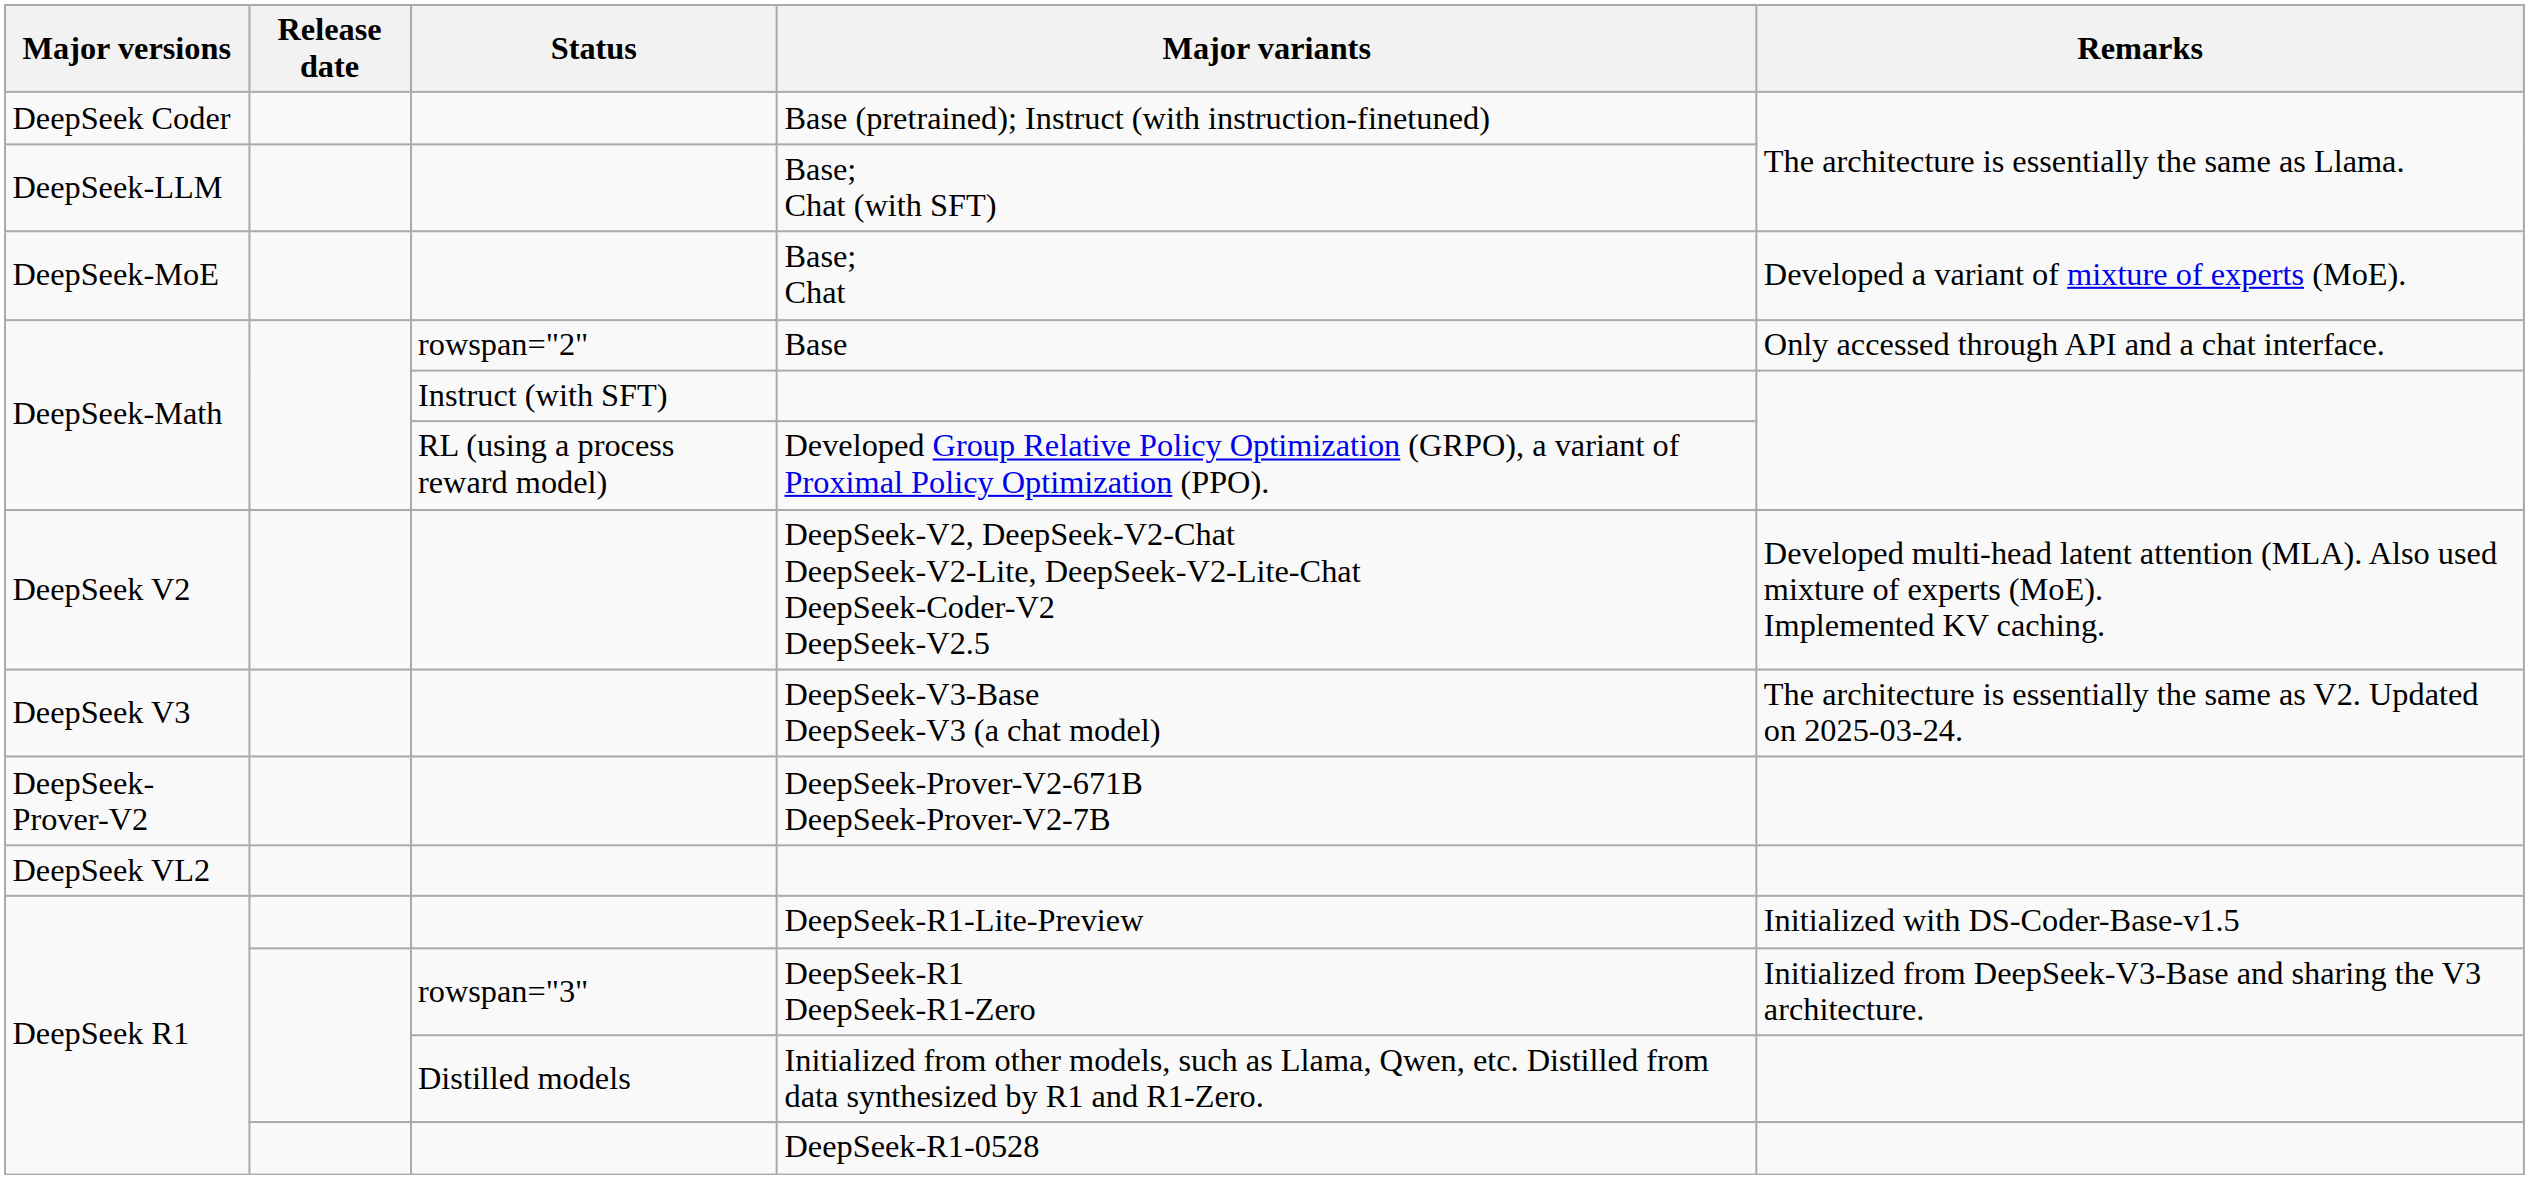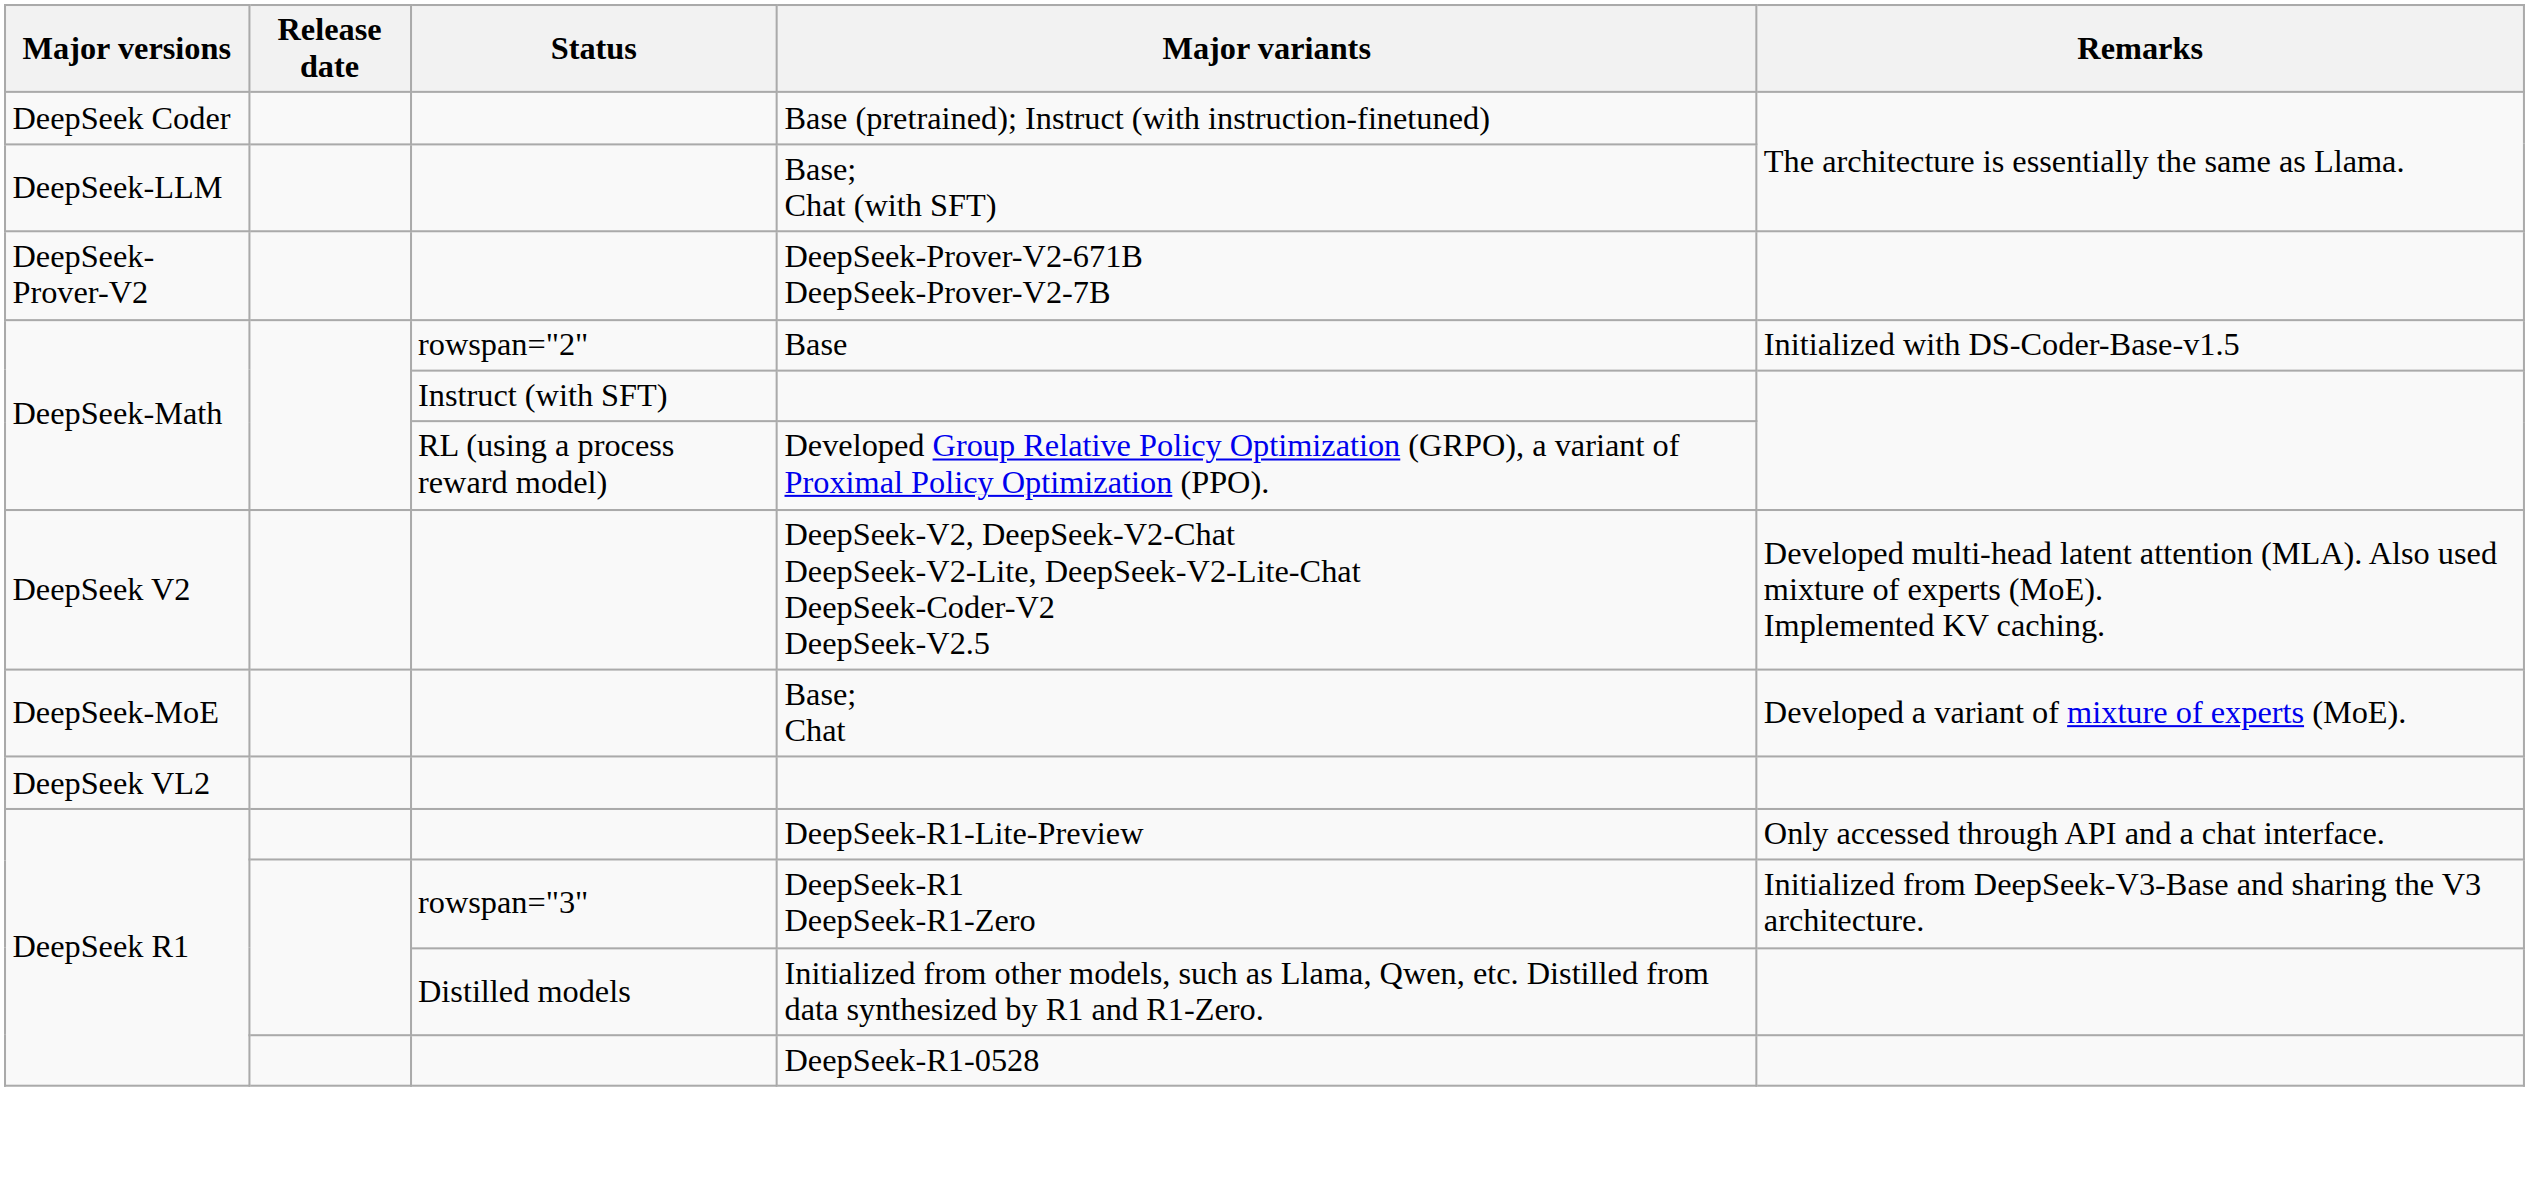rows swapped: (116, 274) <-> (83, 800)
(2074, 344) Only accessed through API and a chat interface. -> (2002, 344) Initialized with DS-Coder-Base-v1.5
- row: (101, 712)
(2002, 921) Initialized with DS-Coder-Base-v1.5 -> (2074, 833) Only accessed through API and a chat interface.
